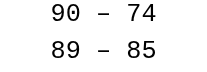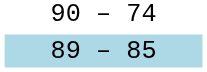(104, 51) no background -> (104, 51) lightblue background
